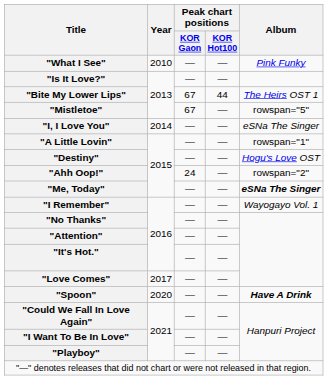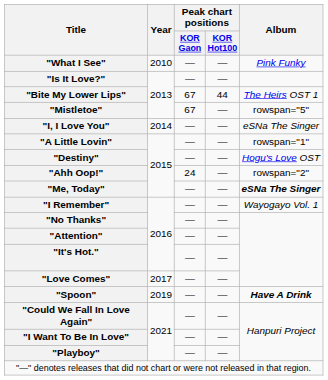(161, 294) 2020 -> (161, 294) 2019
